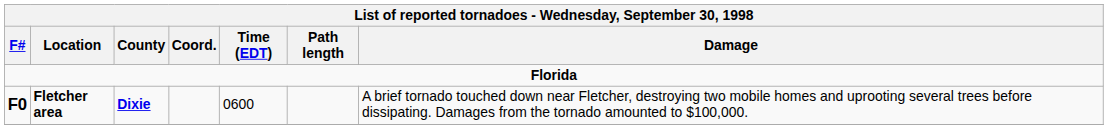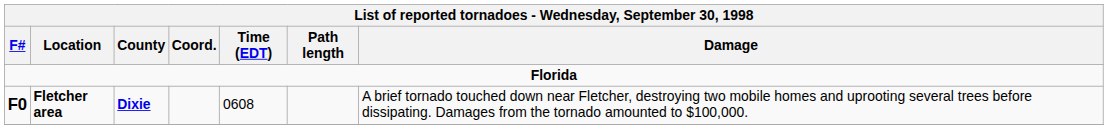(238, 105) 0600 -> (238, 105) 0608
